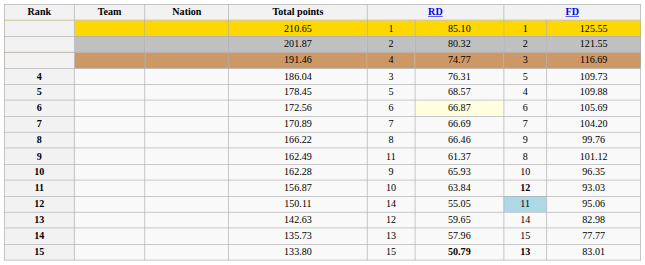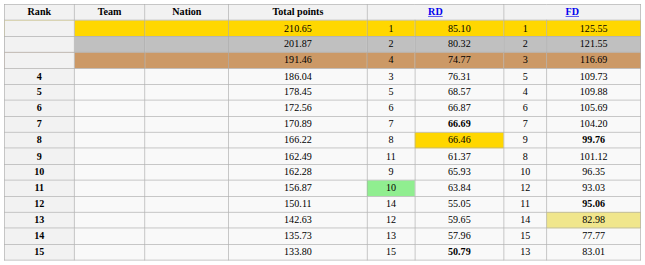(459, 108) lightyellow background -> (459, 108) no background
(459, 124) normal -> (459, 124) bold
(459, 140) no background -> (459, 140) gold background
(594, 140) normal -> (594, 140) bold
(391, 188) no background -> (391, 188) lightgreen background
(525, 188) bold -> (525, 188) normal
(525, 204) lightblue background -> (525, 204) no background
(594, 204) normal -> (594, 204) bold
(594, 220) no background -> (594, 220) khaki background
(525, 252) bold -> (525, 252) normal
